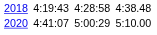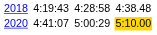(133, 23) no background -> (133, 23) gold background
